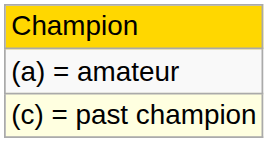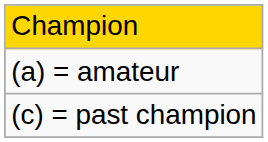(134, 114) lightyellow background -> (134, 114) no background
